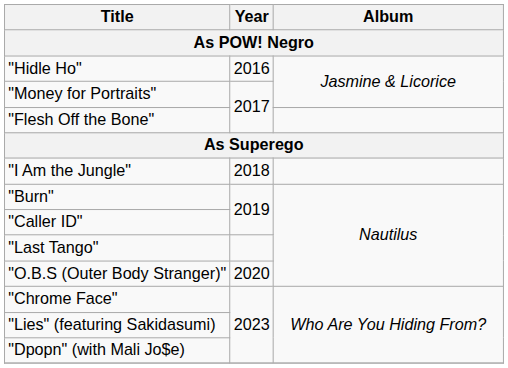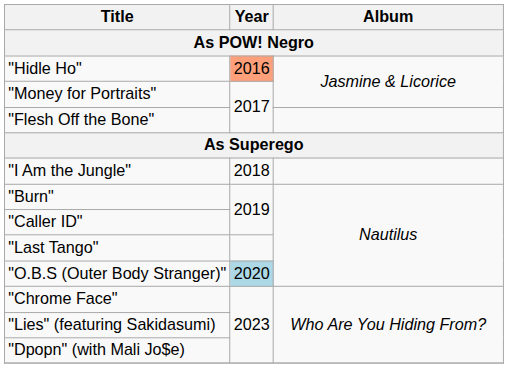(252, 68) no background -> (252, 68) lightsalmon background
(252, 273) no background -> (252, 273) lightblue background
